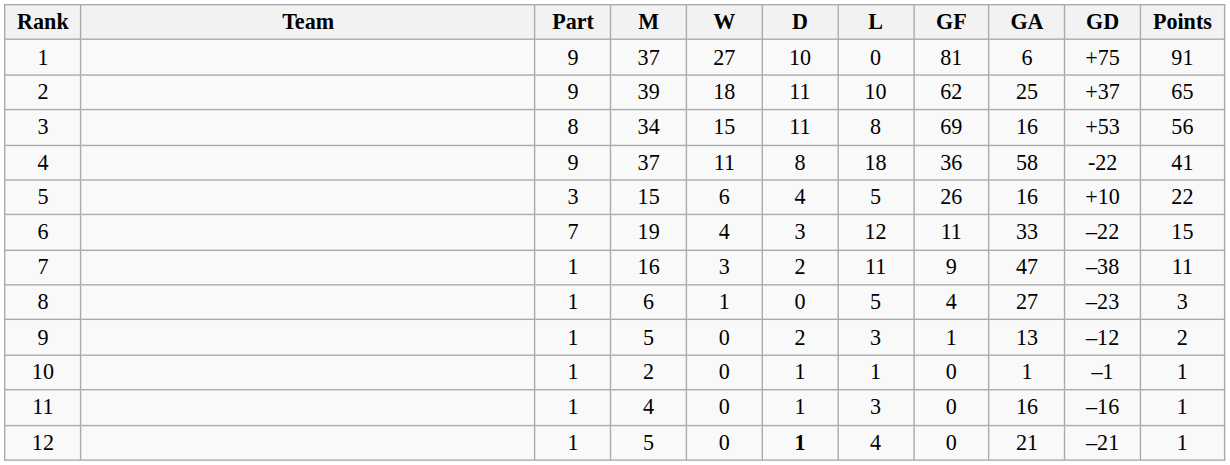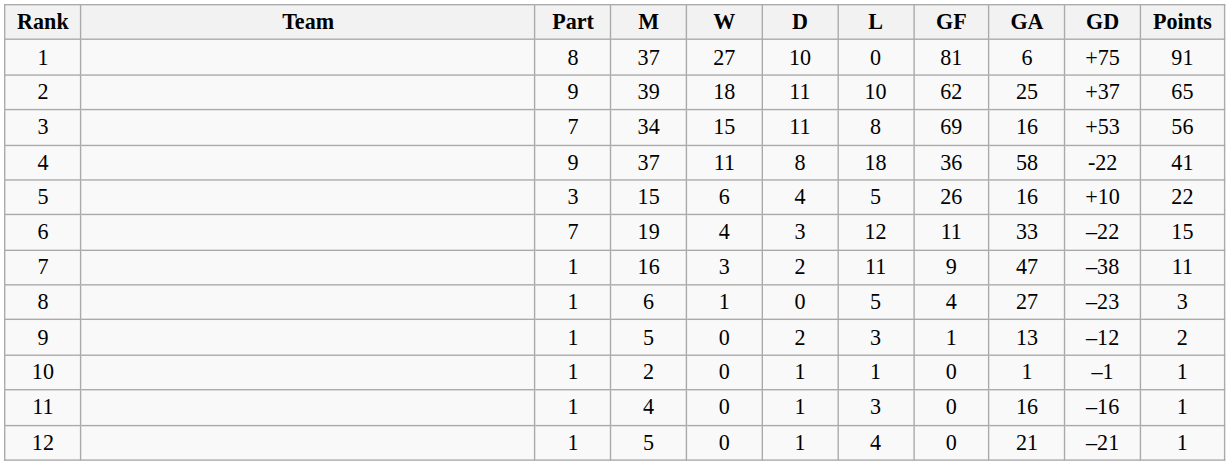(573, 57) 9 -> (573, 57) 8
(573, 127) 8 -> (573, 127) 7
(800, 442) bold -> (800, 442) normal
